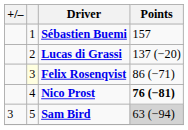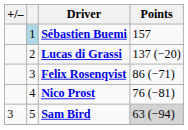(32, 34) no background -> (32, 34) lightblue background
(32, 73) lightyellow background -> (32, 73) no background
(154, 93) bold -> (154, 93) normal
